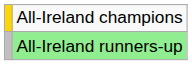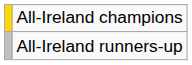(100, 45) lightgreen background -> (100, 45) no background
